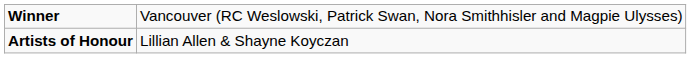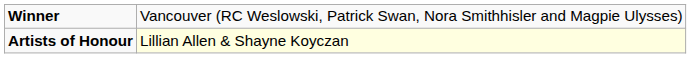(244, 40) no background -> (244, 40) lightyellow background
